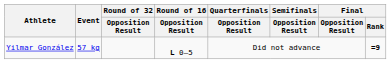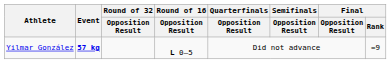(89, 47) normal -> (89, 47) bold
(375, 47) bold -> (375, 47) normal
